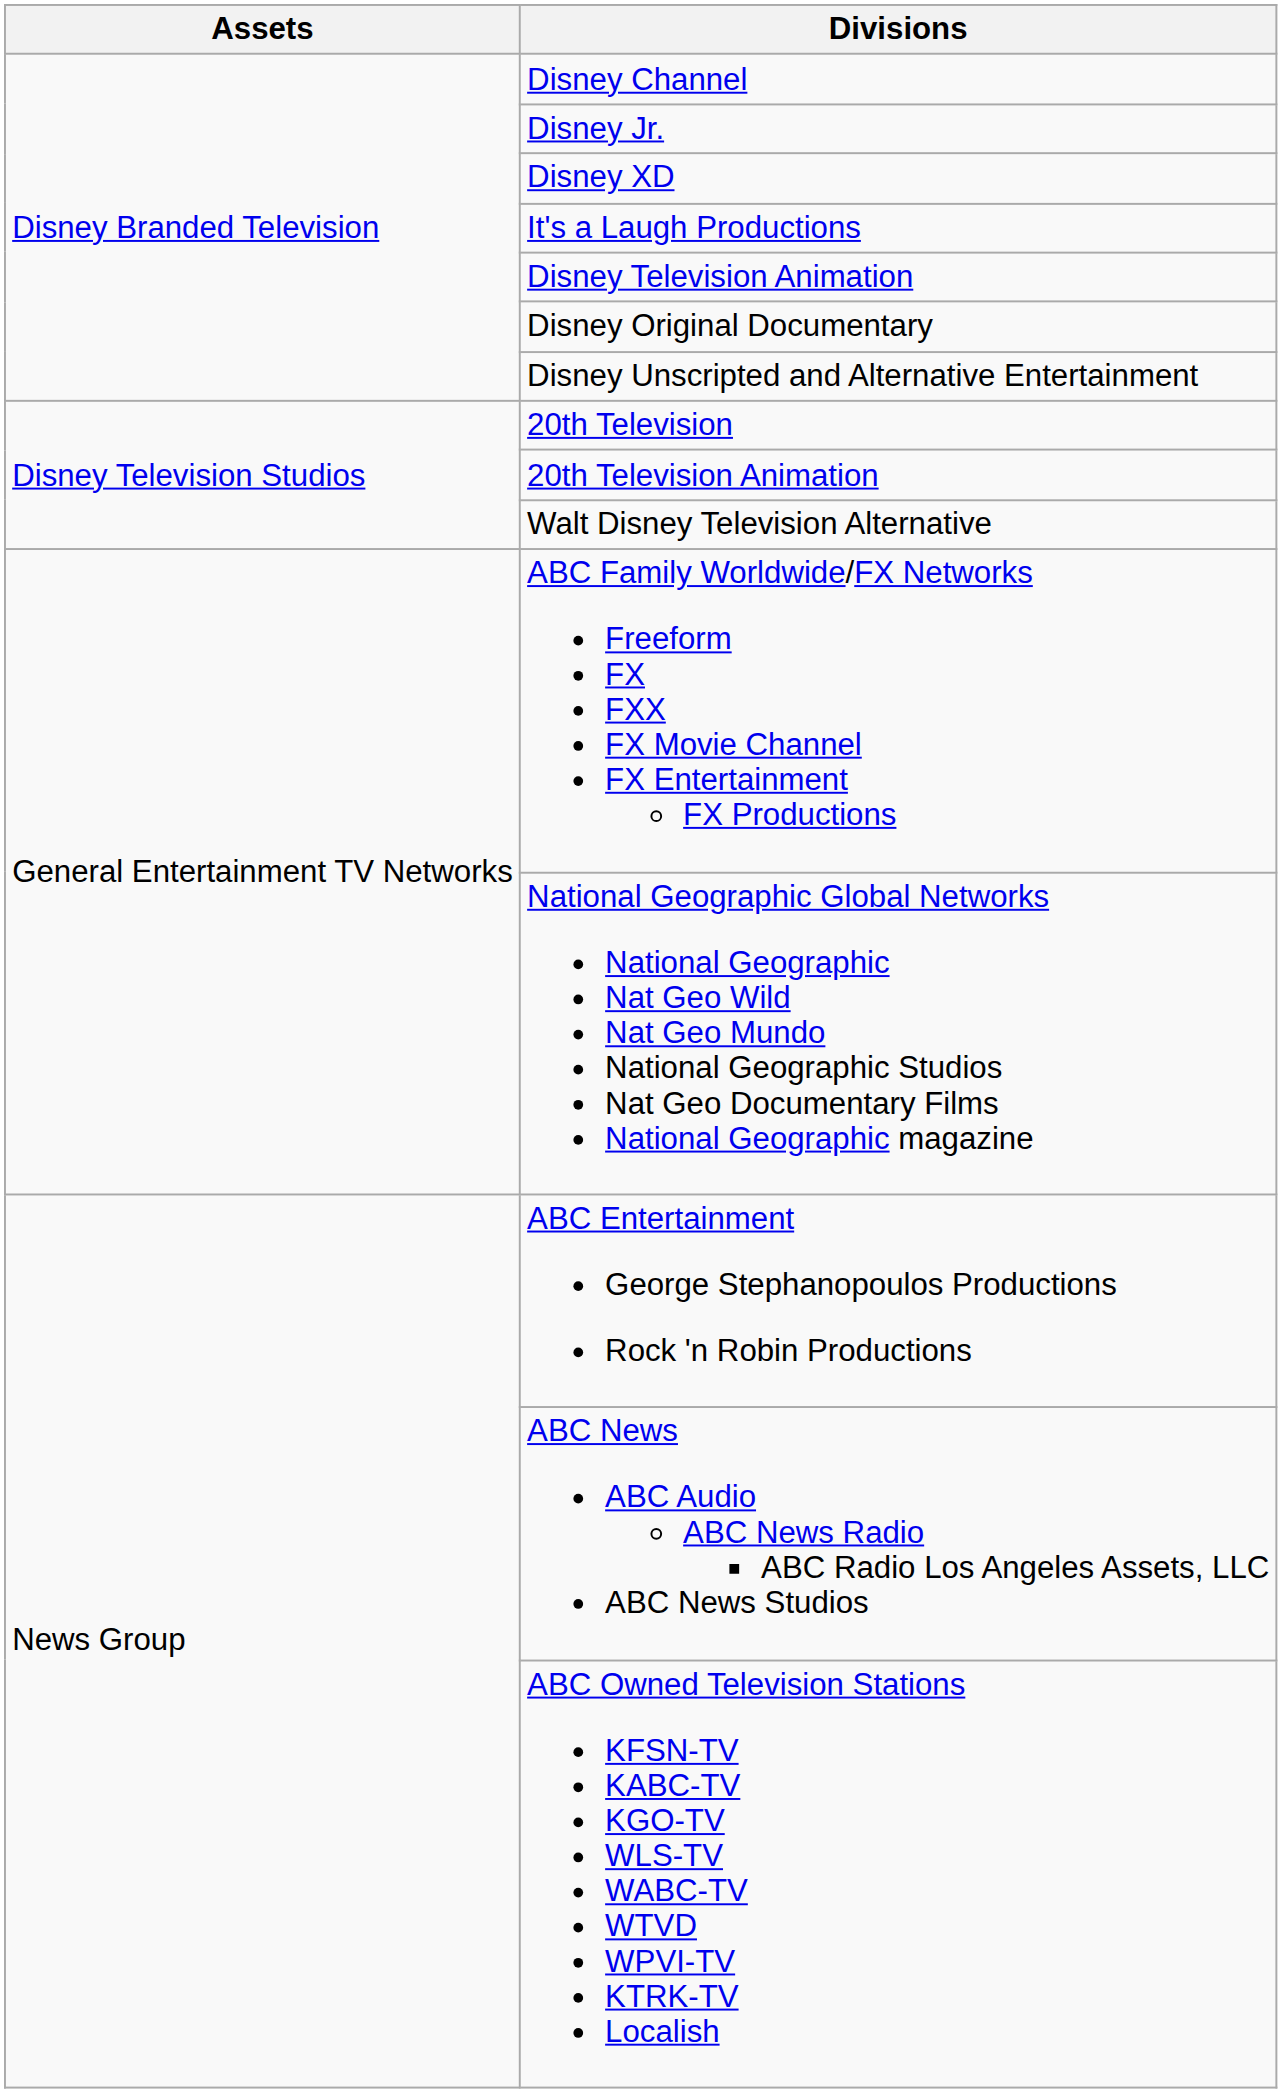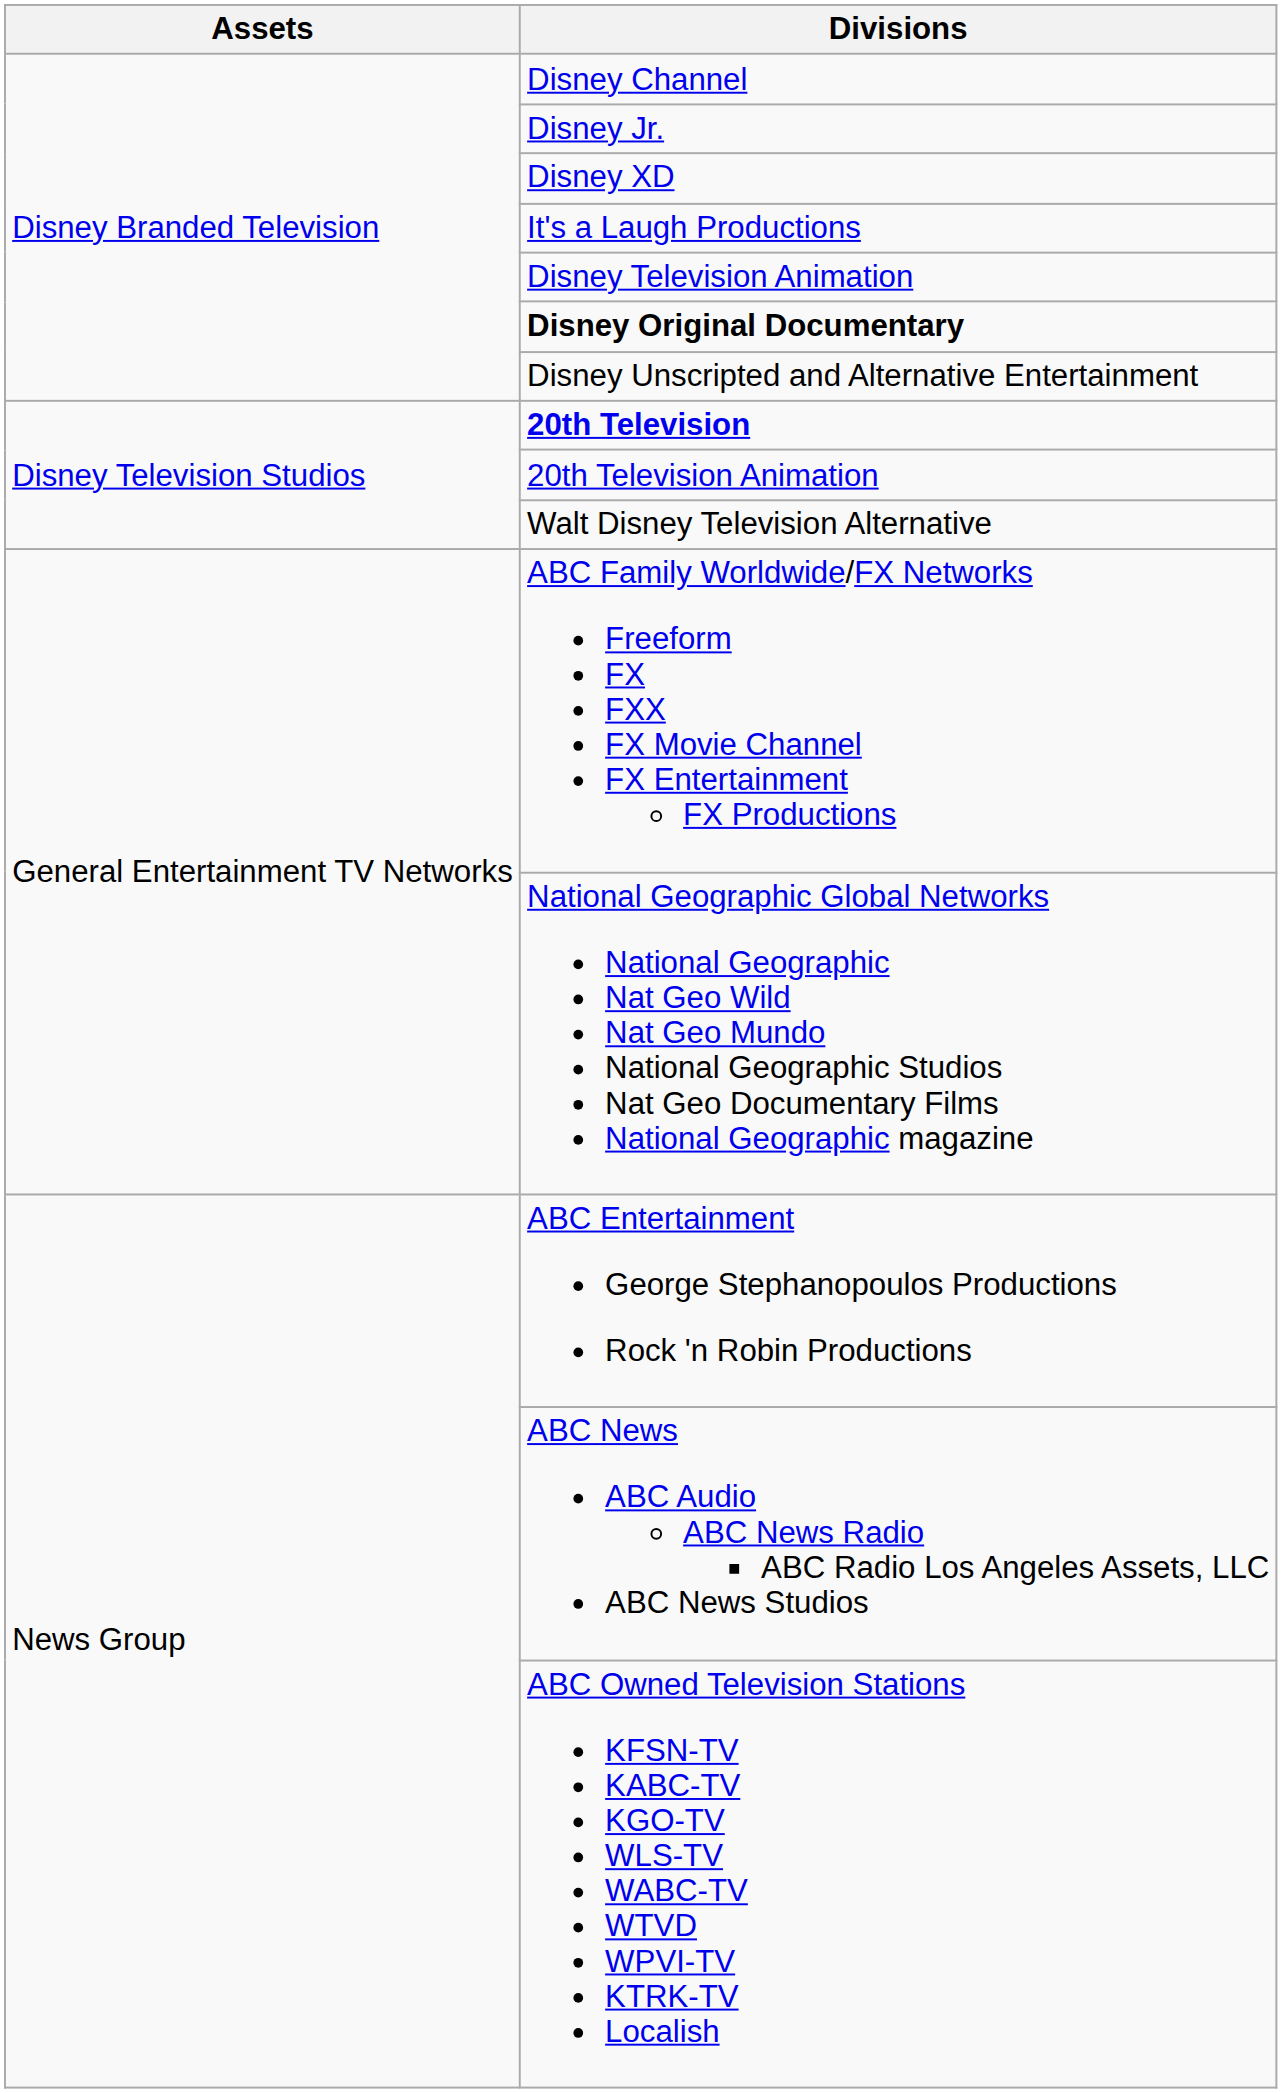(730, 326) normal -> (746, 326) bold
(630, 425) normal -> (639, 425) bold
